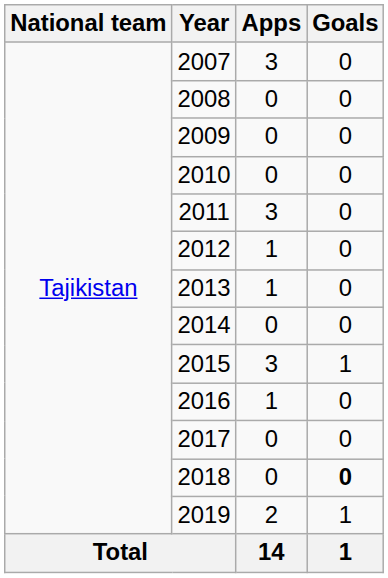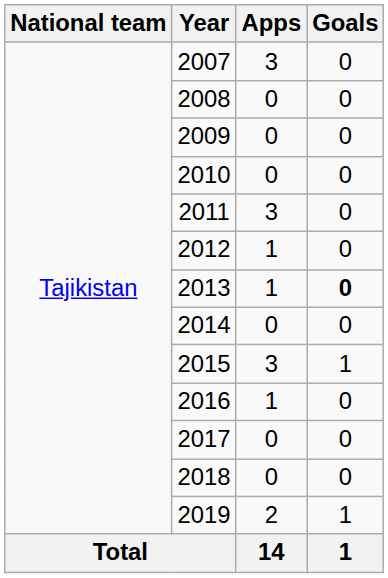(345, 288) normal -> (345, 288) bold
(345, 477) bold -> (345, 477) normal
